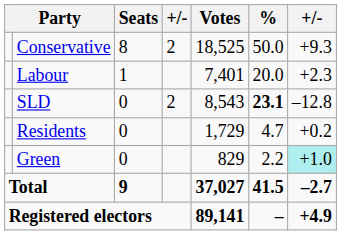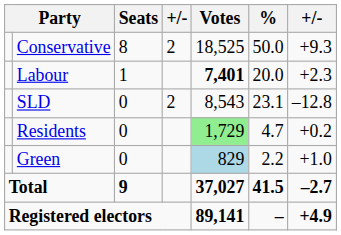(224, 74) normal -> (224, 74) bold
(268, 103) bold -> (268, 103) normal
(224, 131) no background -> (224, 131) lightgreen background
(231, 159) no background -> (231, 159) lightblue background
(316, 159) paleturquoise background -> (316, 159) no background
